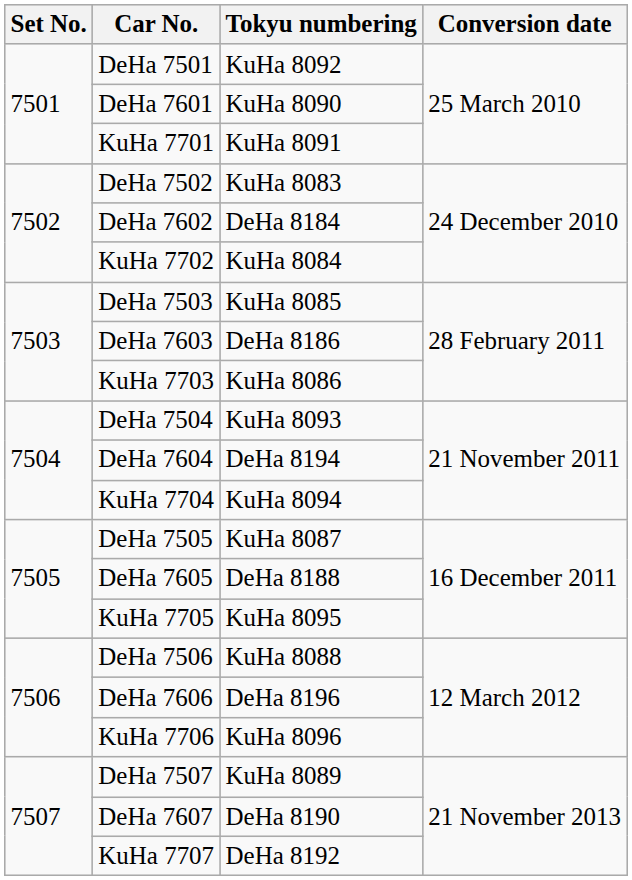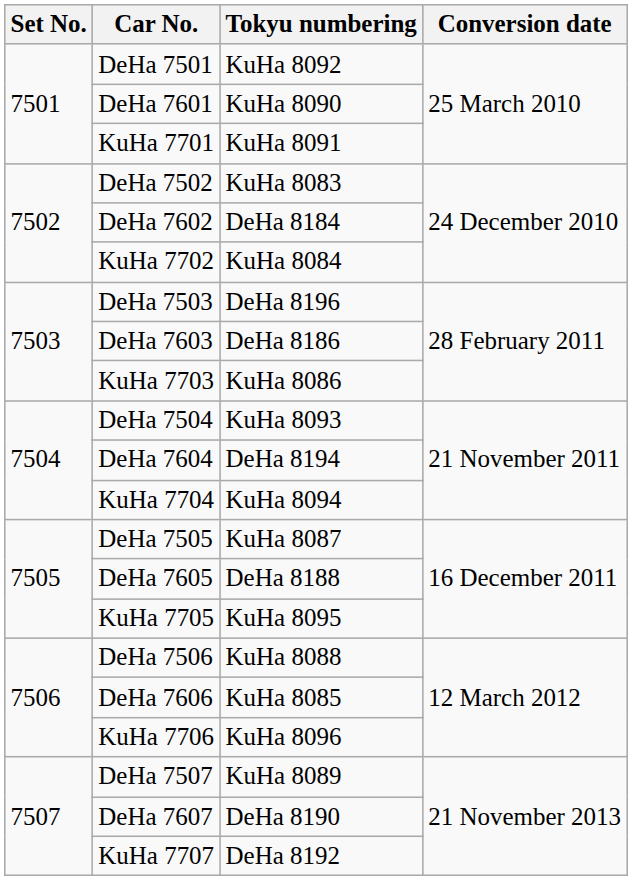(283, 301) KuHa 8085 -> (283, 301) DeHa 8196
(283, 697) DeHa 8196 -> (283, 697) KuHa 8085
